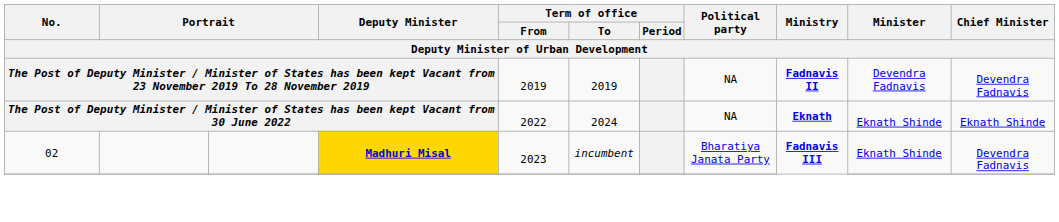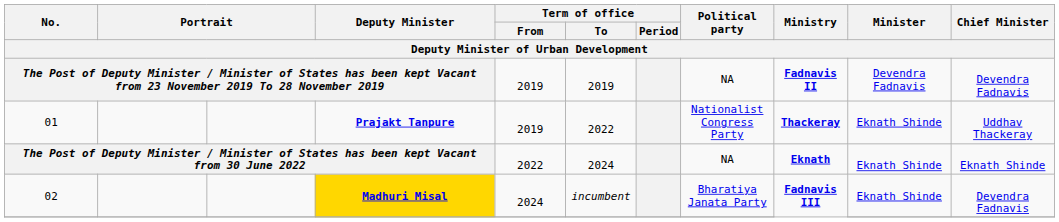+ row: (51, 122)
(533, 159) 2023 -> (530, 202) 2024
